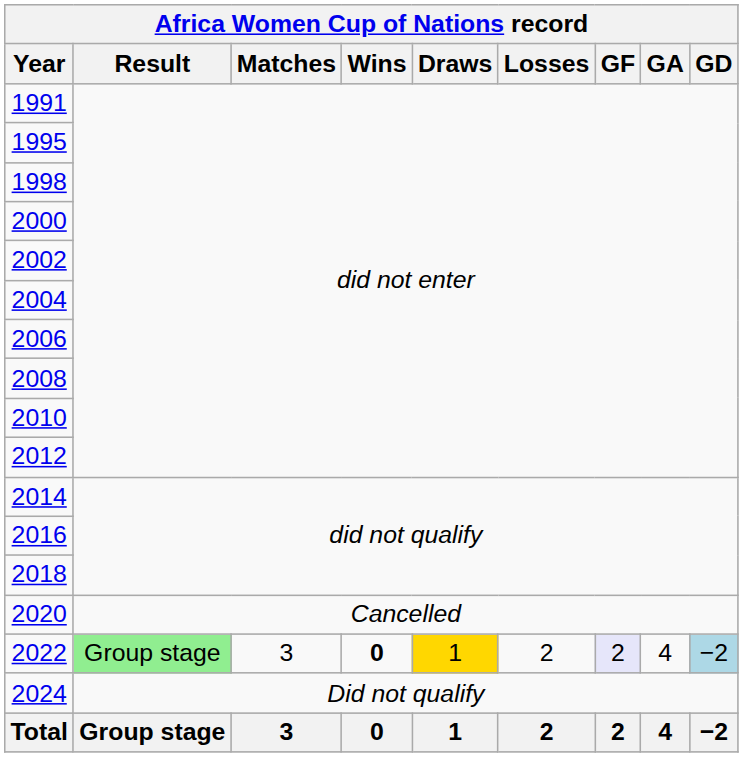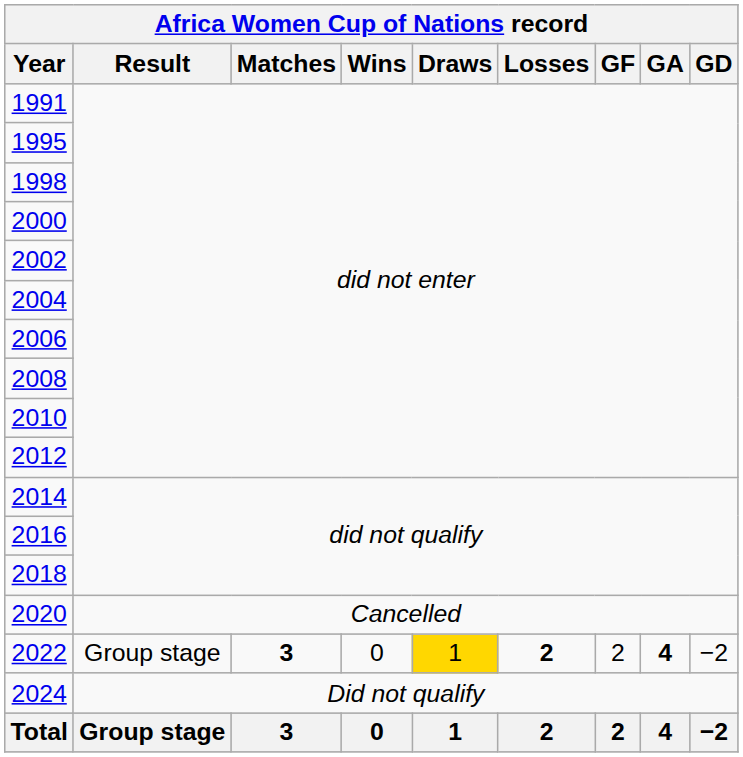(152, 653) lightgreen background -> (152, 653) no background
(286, 653) normal -> (286, 653) bold
(377, 653) bold -> (377, 653) normal
(547, 653) normal -> (547, 653) bold
(618, 653) lavender background -> (618, 653) no background
(665, 653) normal -> (665, 653) bold
(714, 653) lightblue background -> (714, 653) no background
